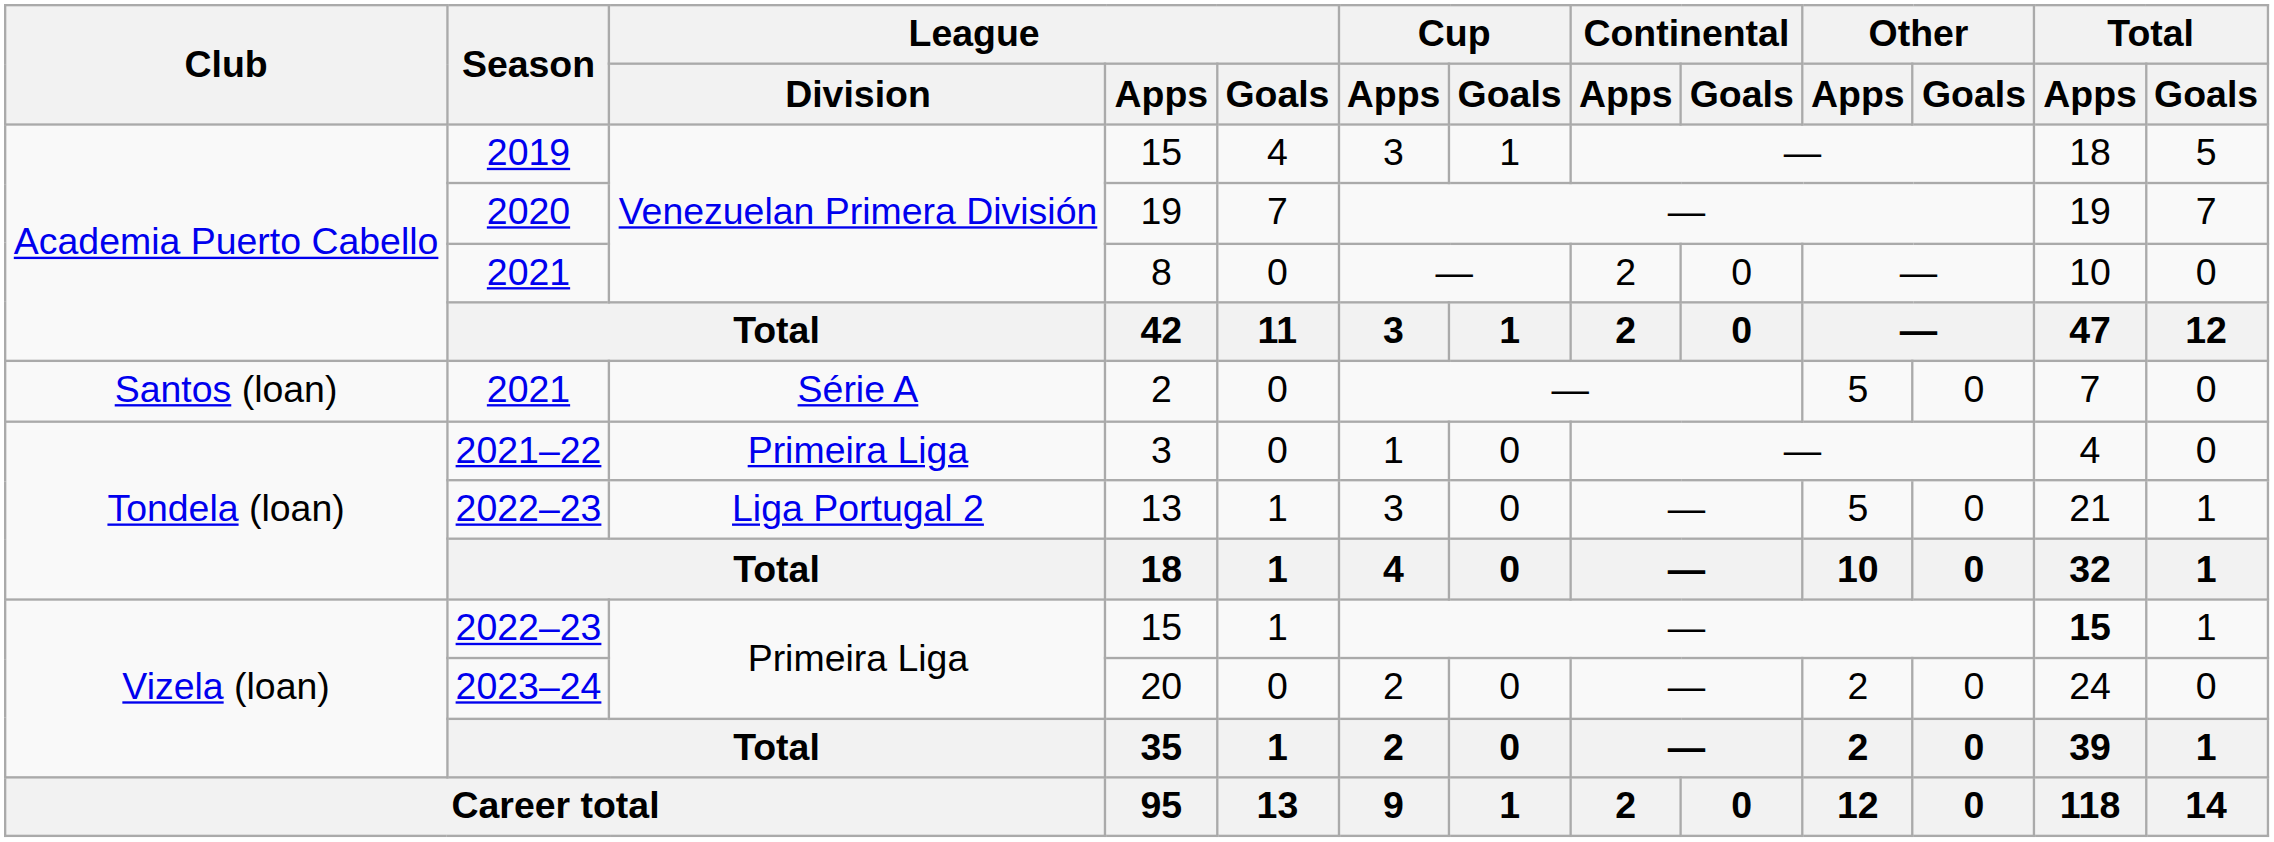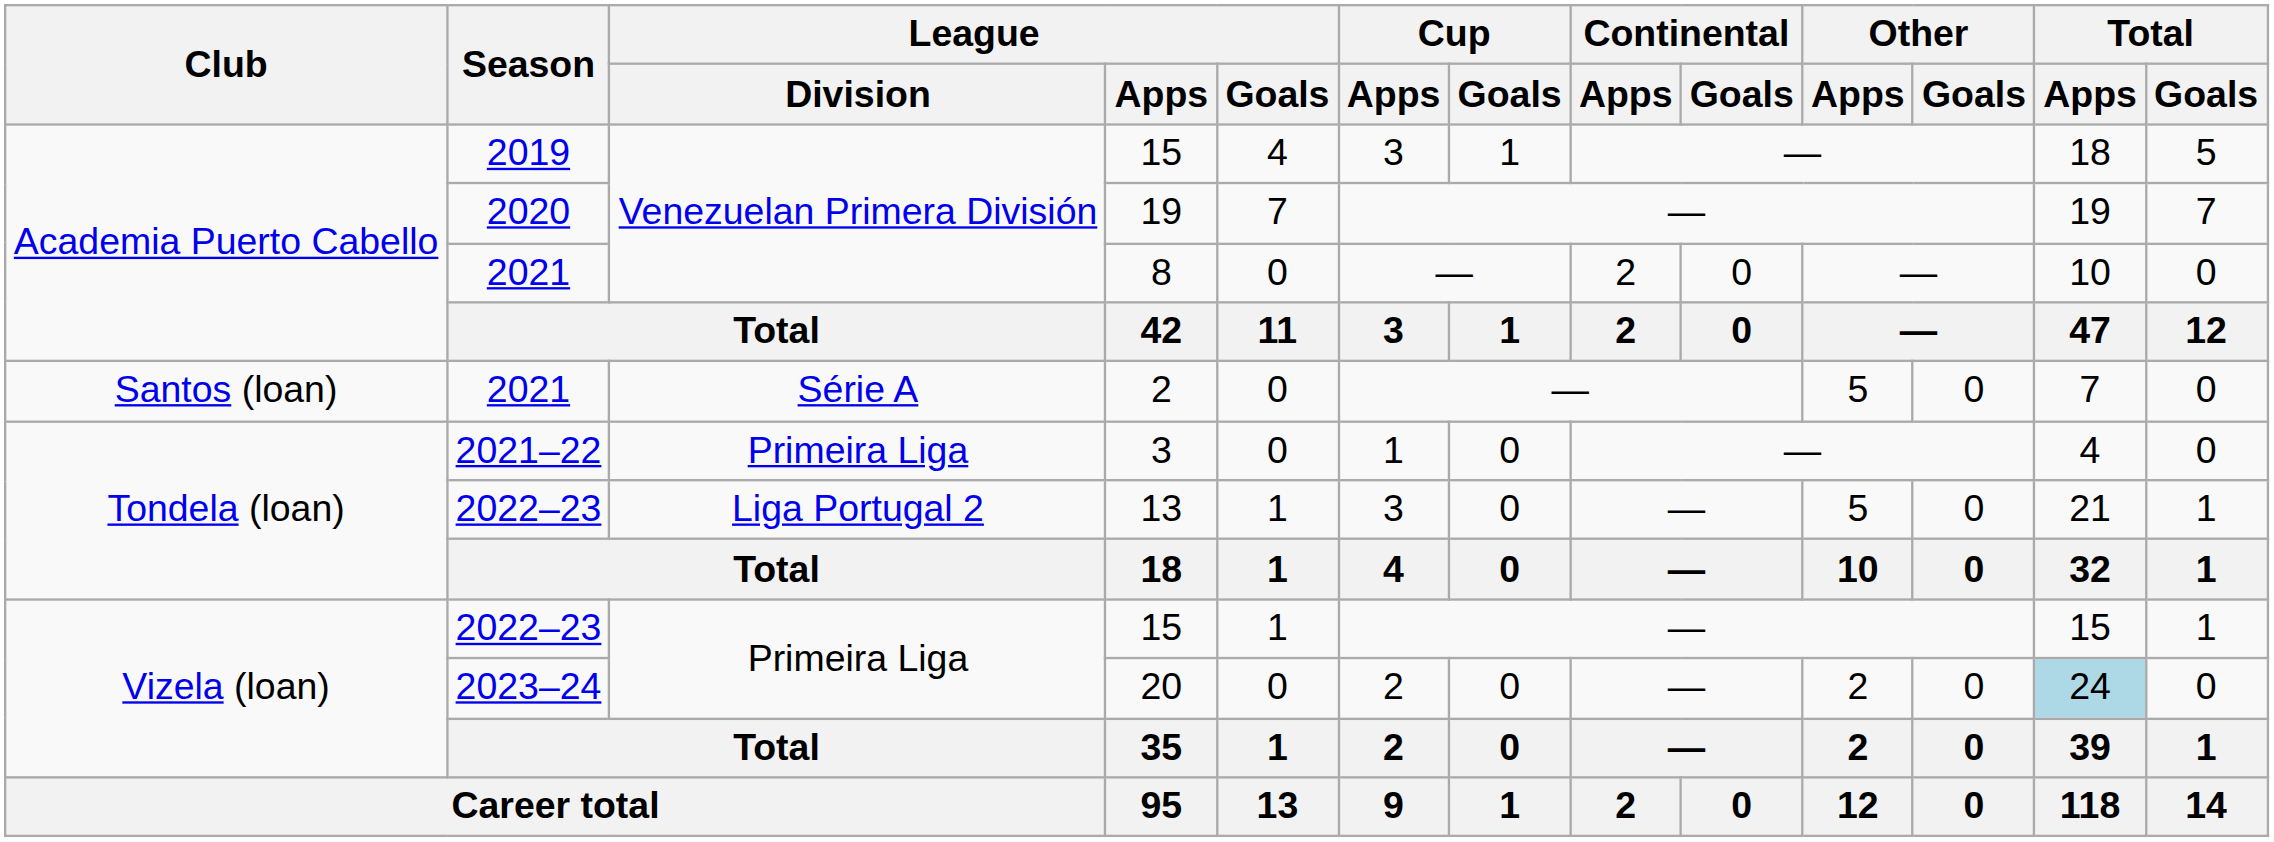(2090, 627) bold -> (2090, 627) normal
(2090, 687) no background -> (2090, 687) lightblue background
